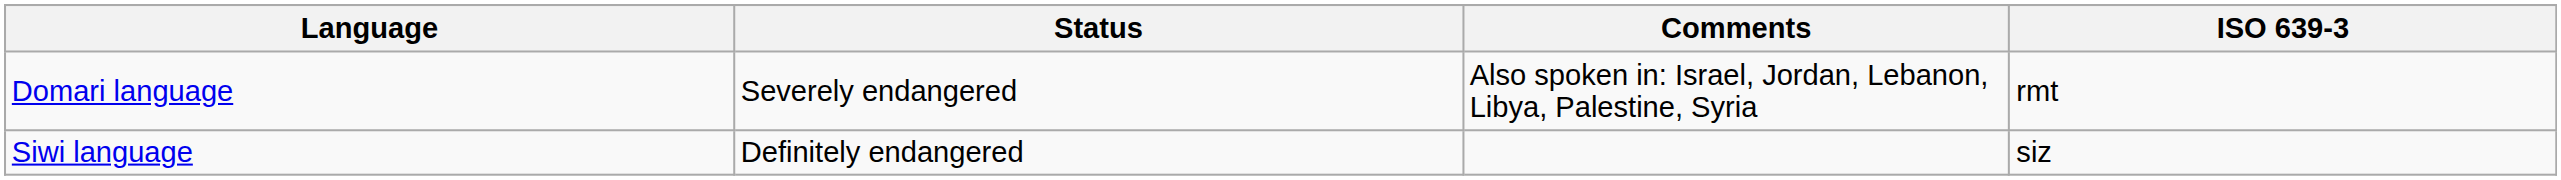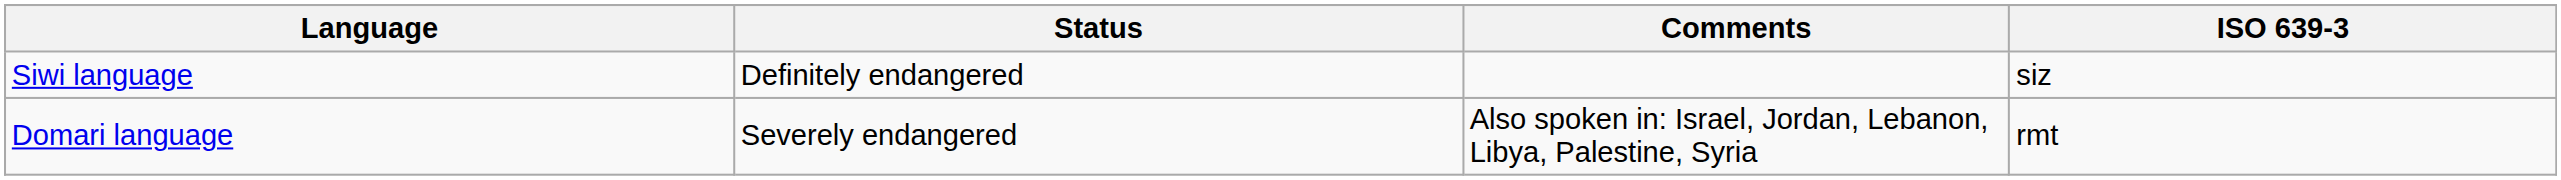rows swapped: (123, 90) <-> (102, 152)
